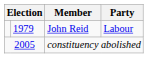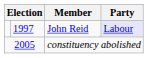(23, 28) 1979 -> (23, 28) 1997
(118, 28) no background -> (118, 28) lavender background
